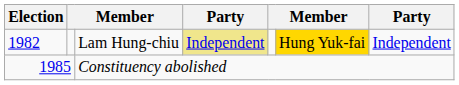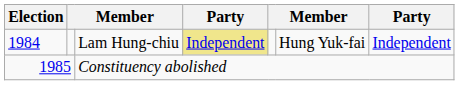(24, 42) 1982 -> (24, 42) 1984
(322, 42) gold background -> (322, 42) no background
